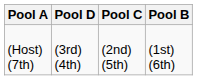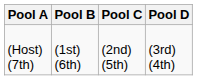columns swapped: (169, 14) <-> (75, 14)
